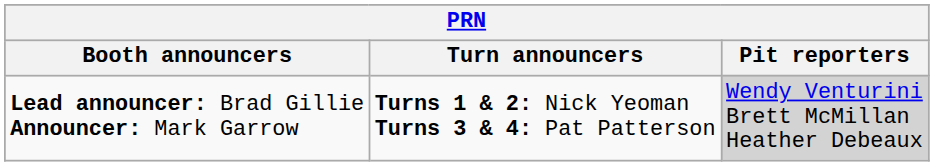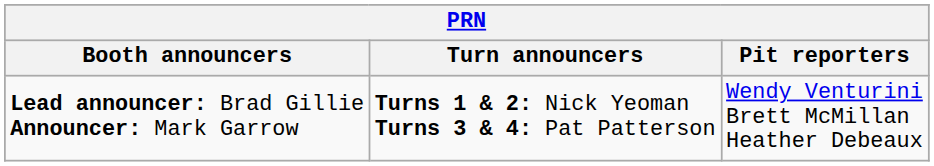(824, 118) lightgrey background -> (824, 118) no background
